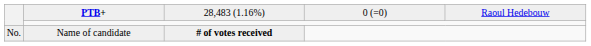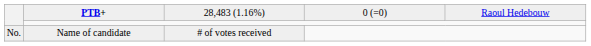(234, 33) bold -> (234, 33) normal
